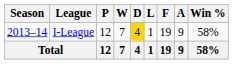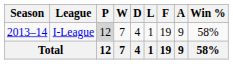(105, 31) no background -> (105, 31) lightgrey background
(137, 31) gold background -> (137, 31) no background
